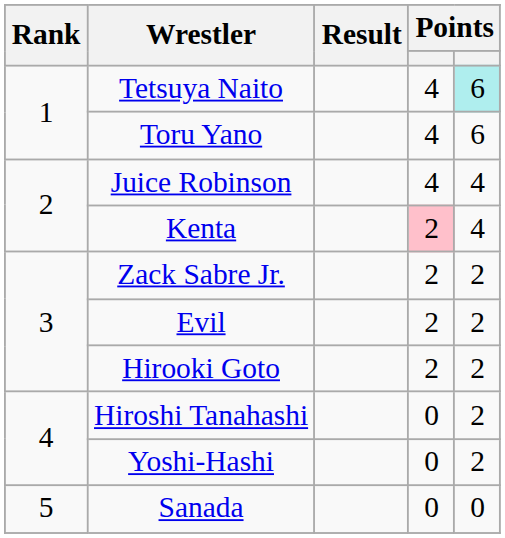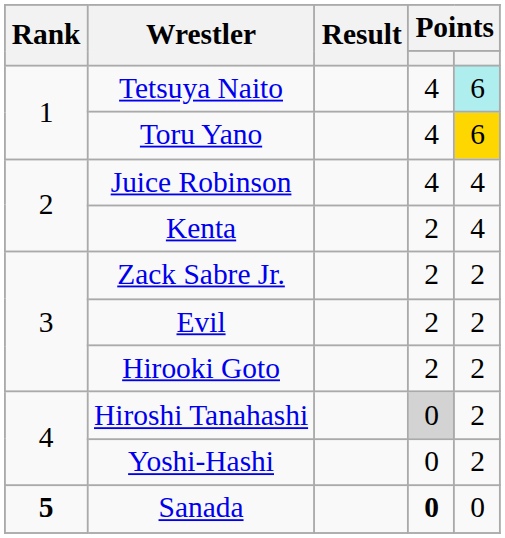(478, 134) no background -> (478, 134) gold background
(432, 228) pink background -> (432, 228) no background
(432, 414) no background -> (432, 414) lightgrey background
(46, 508) normal -> (46, 508) bold
(432, 508) normal -> (432, 508) bold
